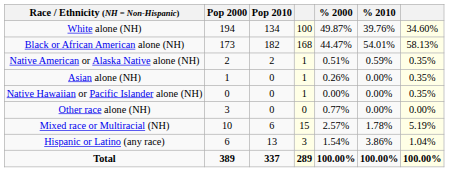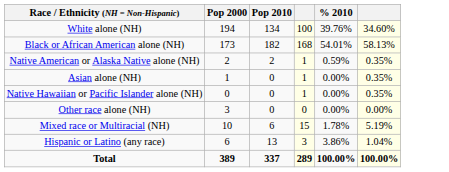- column: (336, 12)
